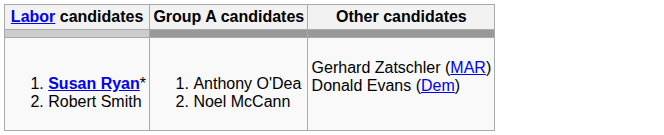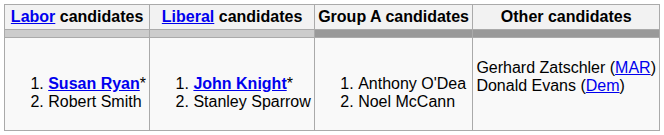+ column: (232, 17)
